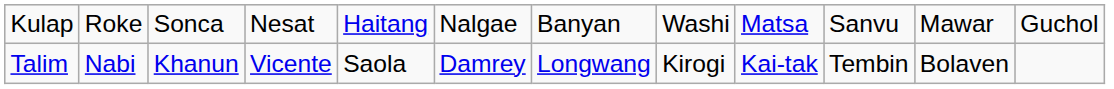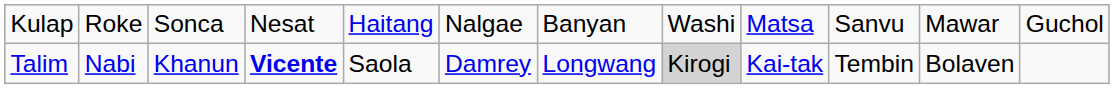(291, 63) normal -> (294, 63) bold
(694, 63) no background -> (699, 63) lightgrey background
